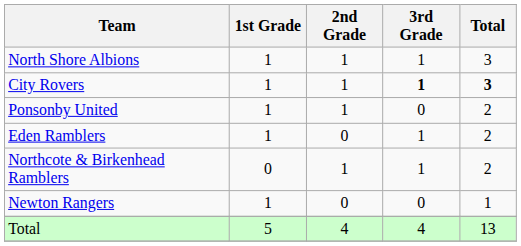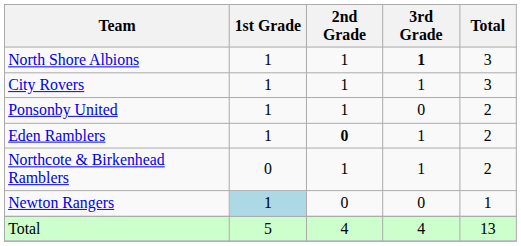(421, 60) normal -> (421, 60) bold
(421, 85) bold -> (421, 85) normal
(488, 85) bold -> (488, 85) normal
(344, 135) normal -> (344, 135) bold
(268, 203) no background -> (268, 203) lightblue background
